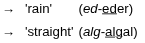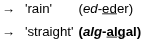(108, 32) normal -> (110, 32) bold
